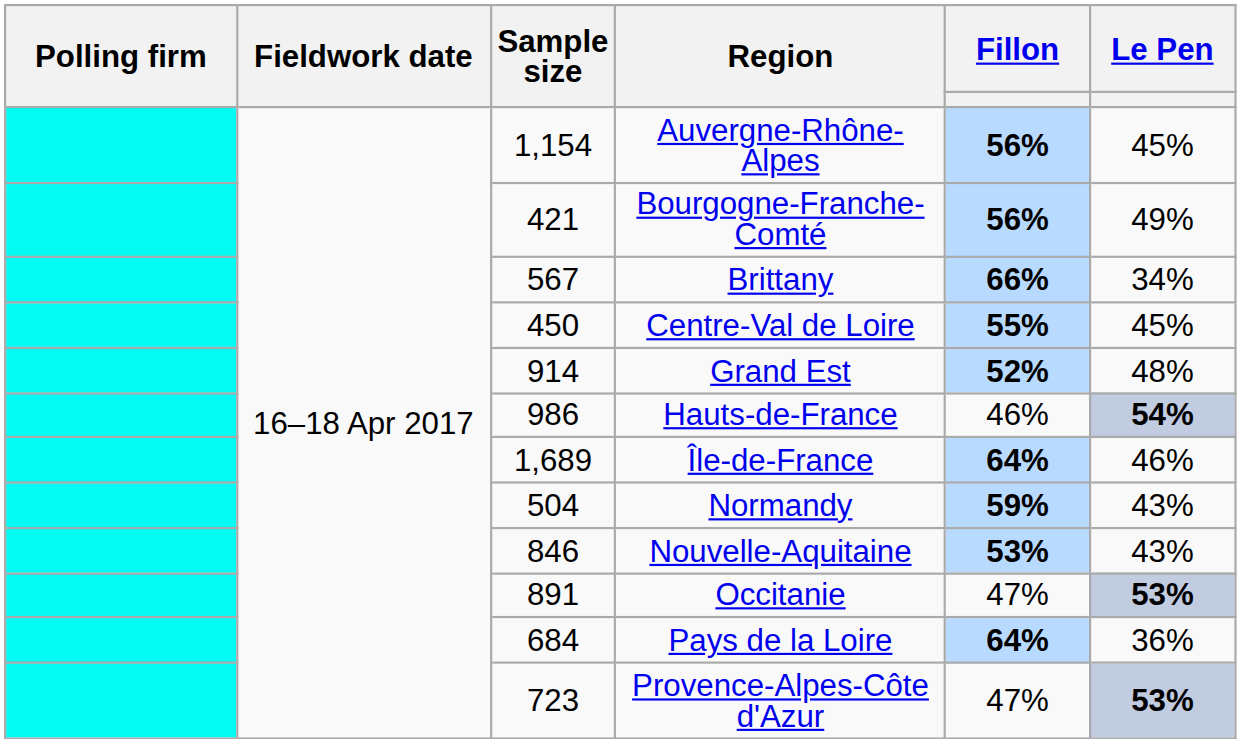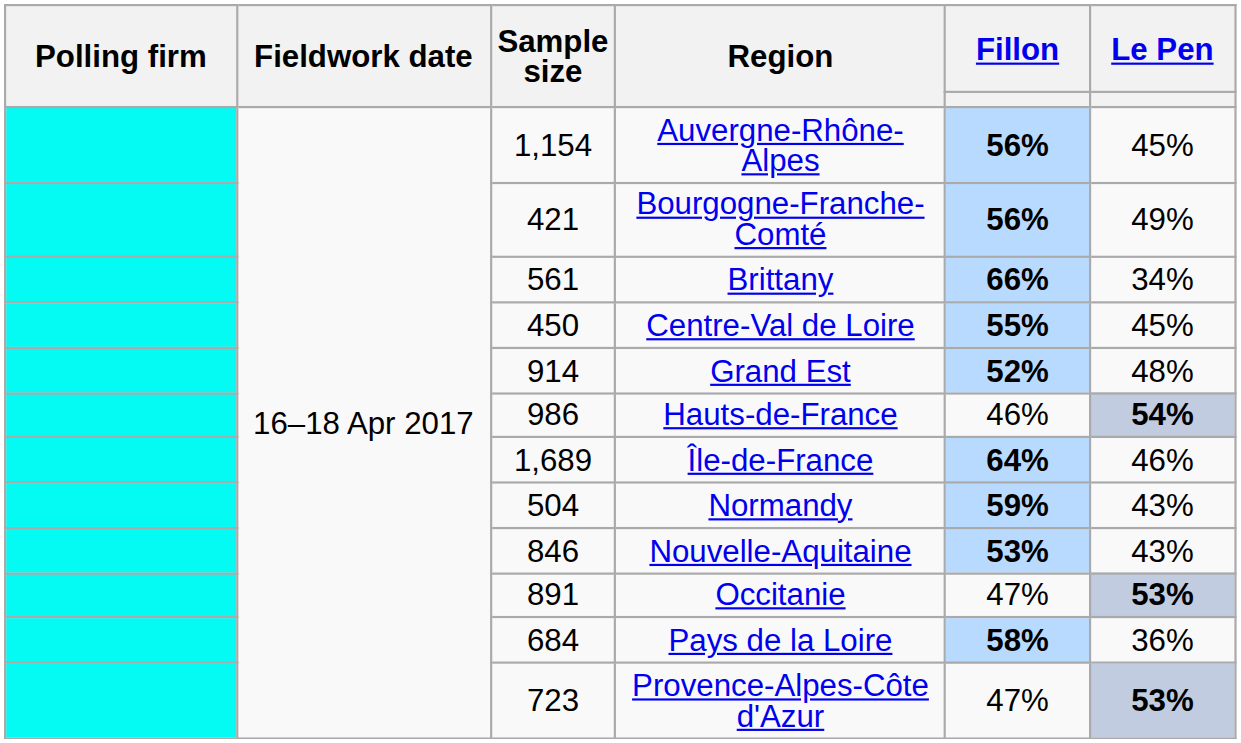(553, 280) 567 -> (553, 280) 561
(1018, 640) 64% -> (1018, 640) 58%
